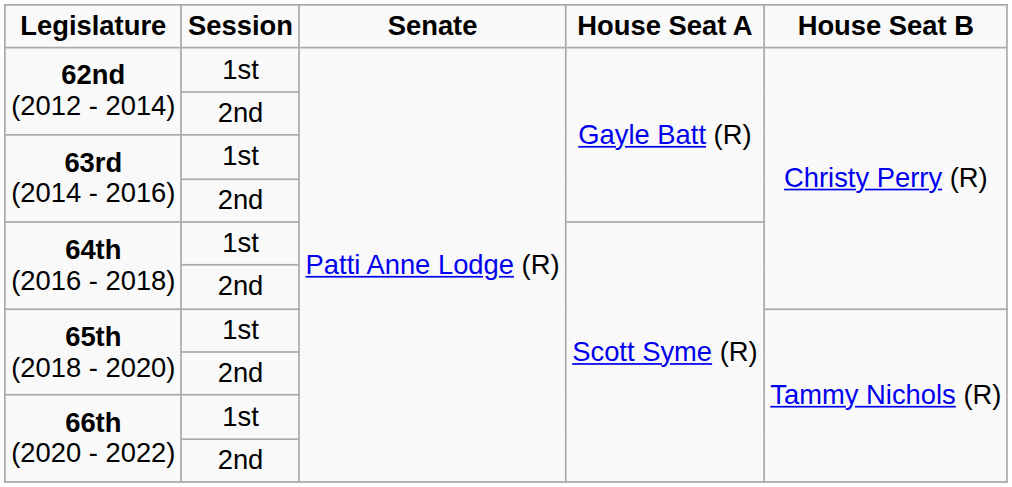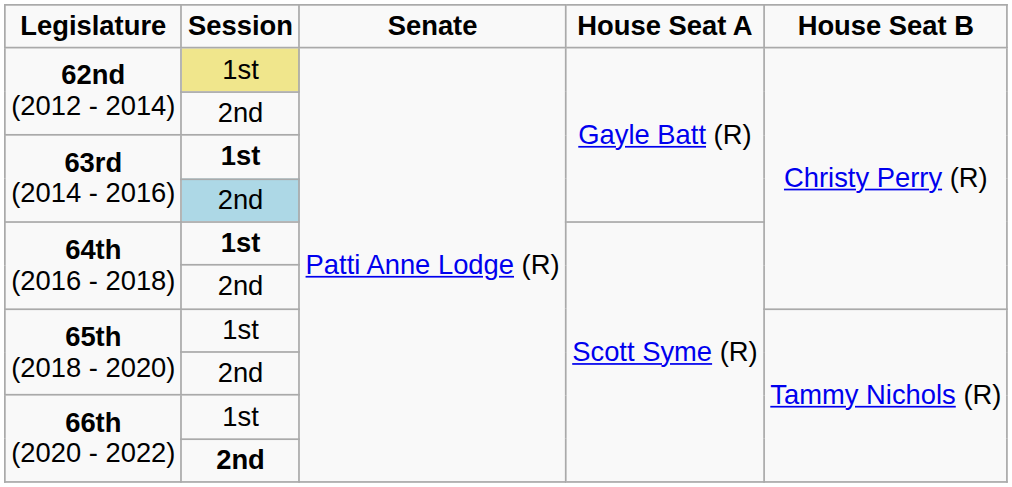(240, 69) no background -> (240, 69) khaki background
(240, 156) normal -> (240, 156) bold
(241, 199) no background -> (241, 199) lightblue background
(240, 243) normal -> (240, 243) bold
(241, 460) normal -> (241, 460) bold
